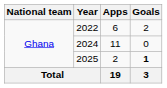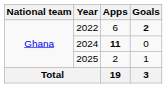(146, 28) normal -> (146, 28) bold
(115, 43) normal -> (115, 43) bold
(146, 59) bold -> (146, 59) normal
